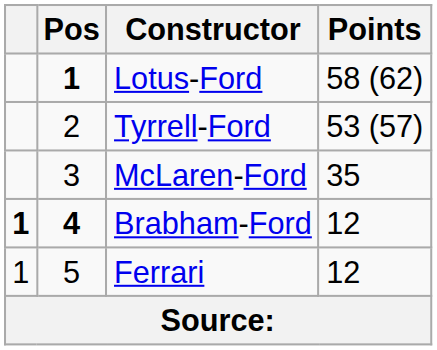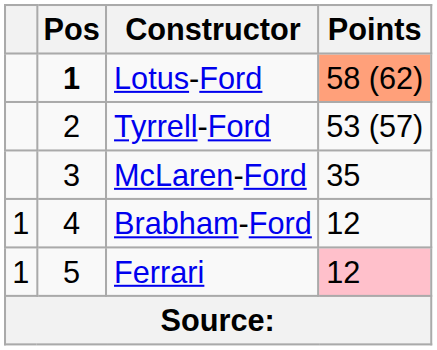(375, 78) no background -> (375, 78) lightsalmon background
(21, 224) bold -> (21, 224) normal
(72, 224) bold -> (72, 224) normal
(343, 273) no background -> (343, 273) pink background
